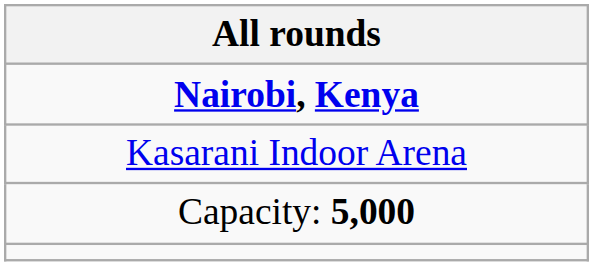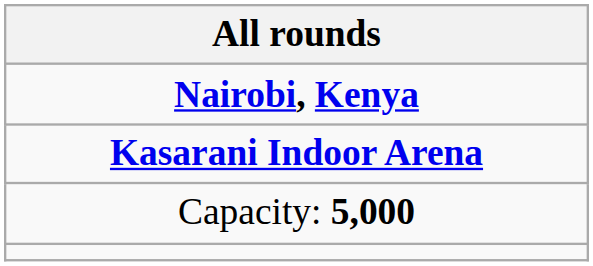(296, 152) normal -> (296, 152) bold
